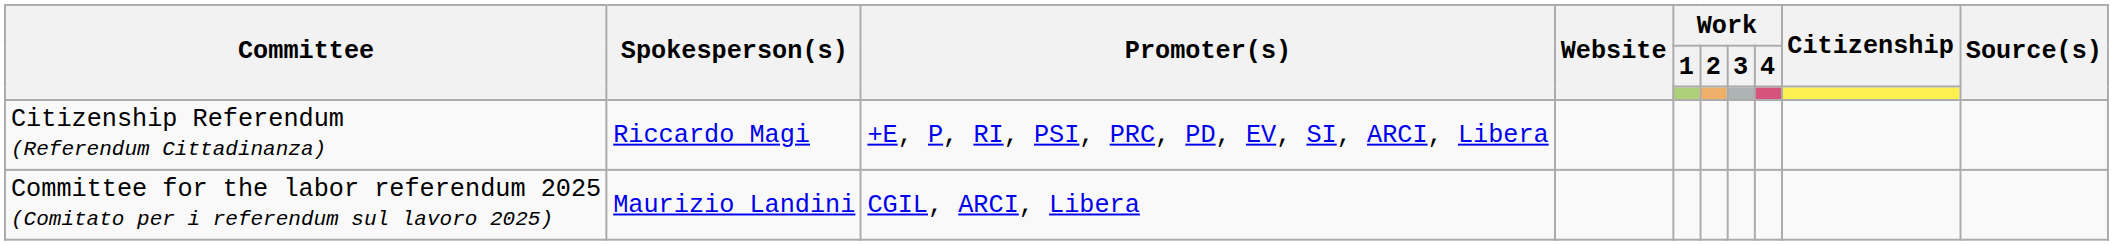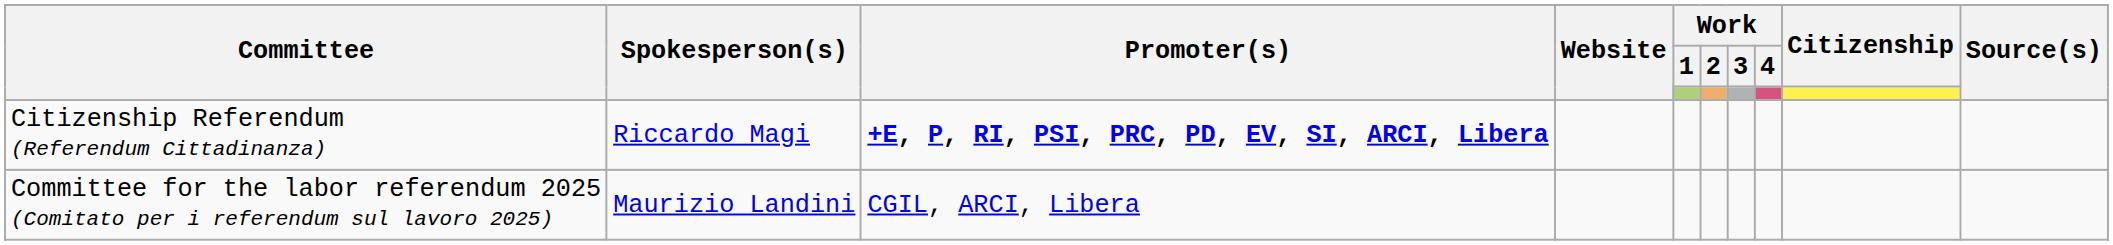(1208, 134) normal -> (1208, 134) bold
